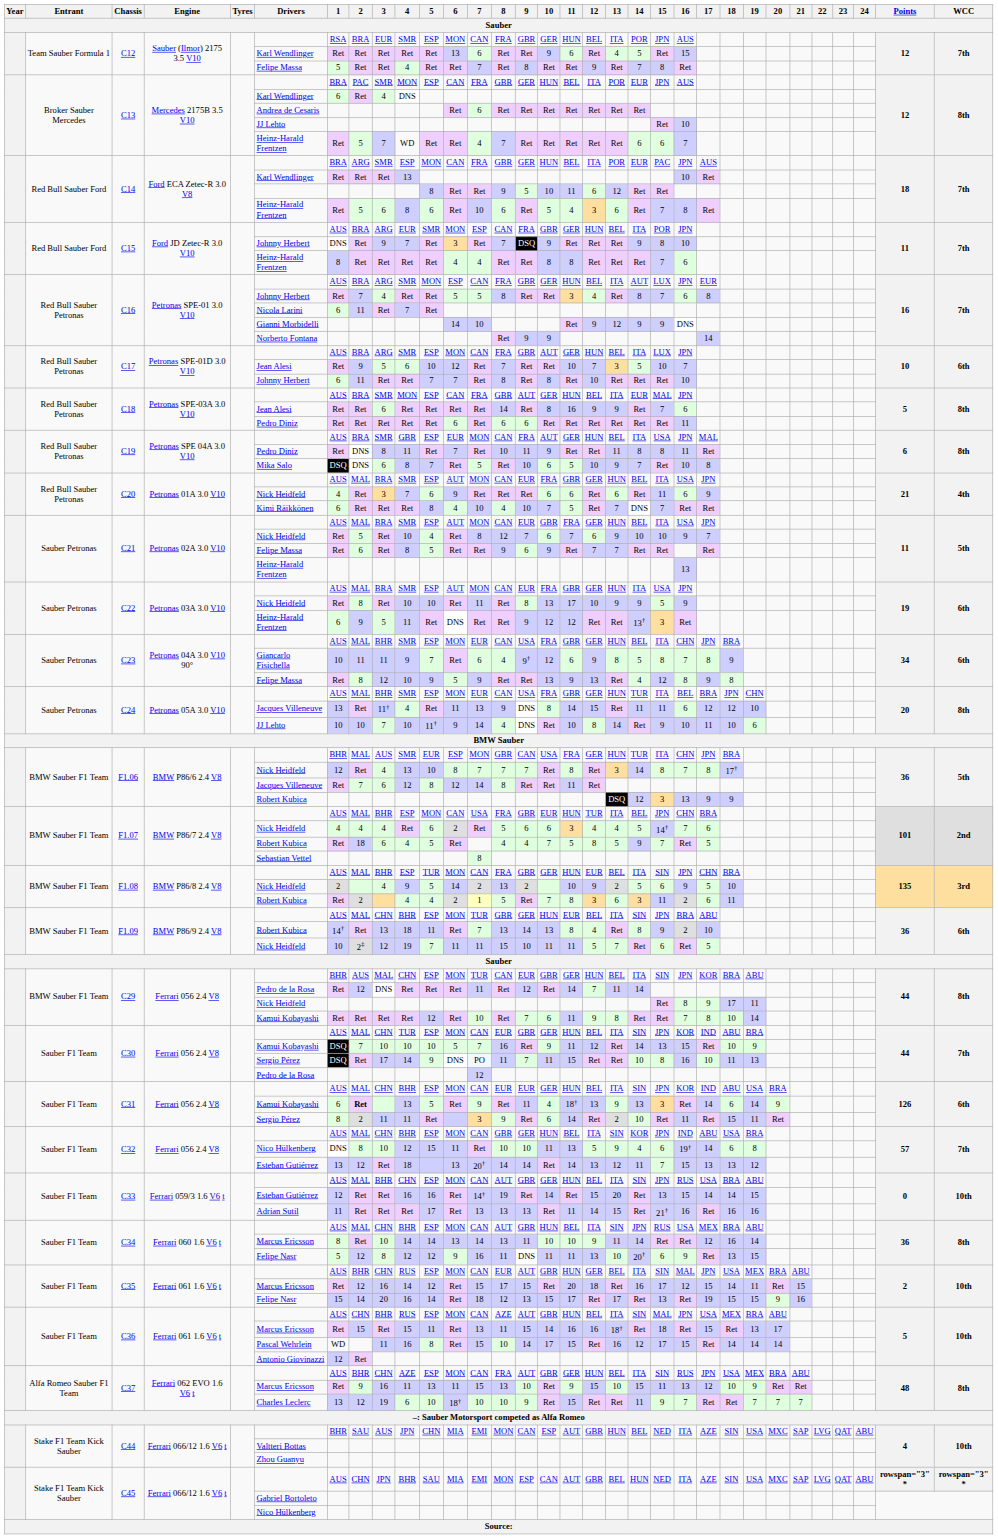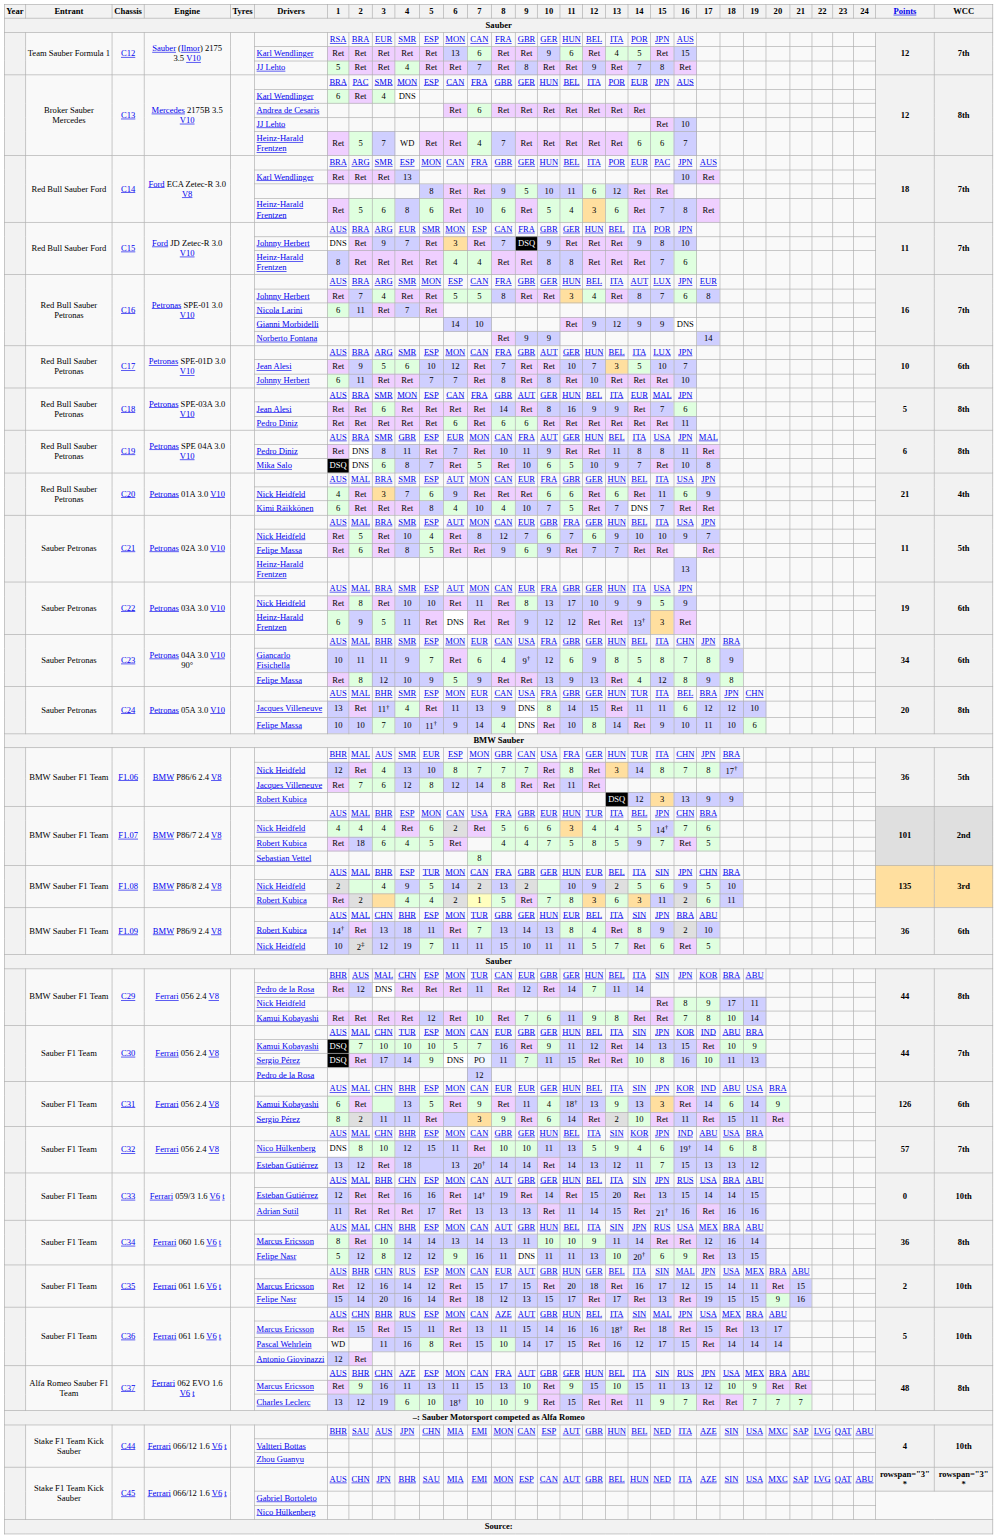(279, 67) Felipe Massa -> (271, 67) JJ Lehto
(271, 725) JJ Lehto -> (279, 725) Felipe Massa
(361, 1103) bold -> (361, 1103) normal
